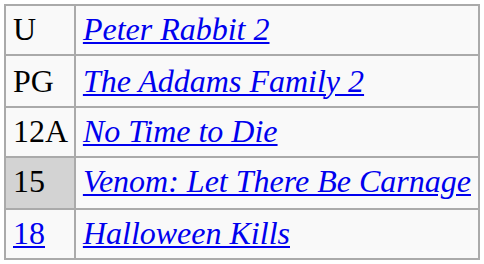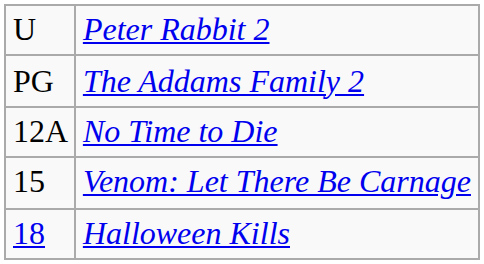(29, 182) lightgrey background -> (29, 182) no background
